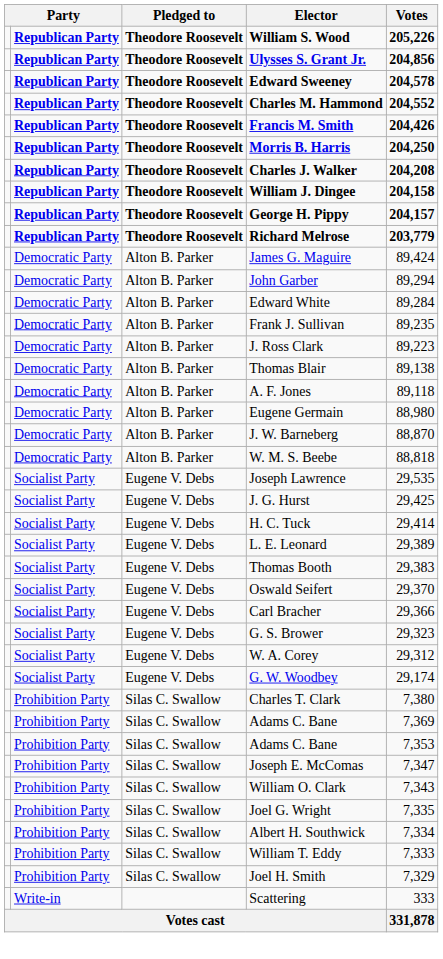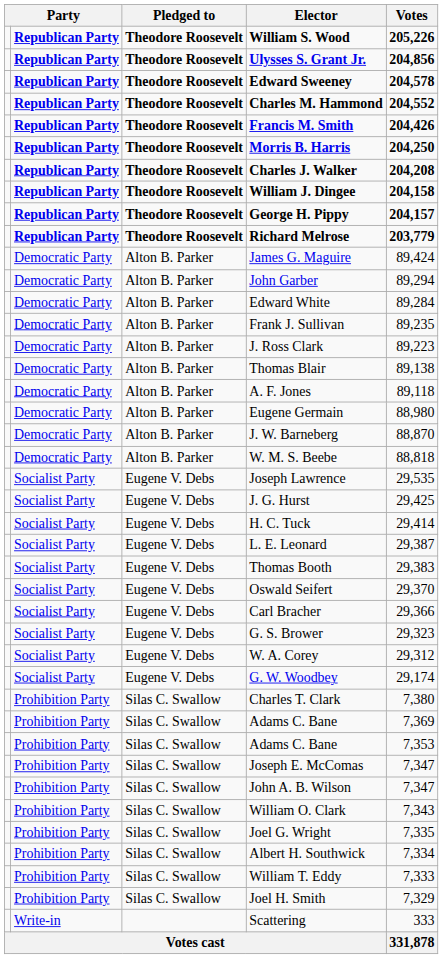(415, 545) 29,389 -> (415, 545) 29,387
+ row: (62, 788)
